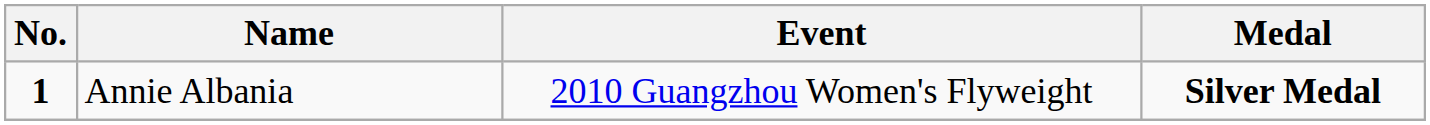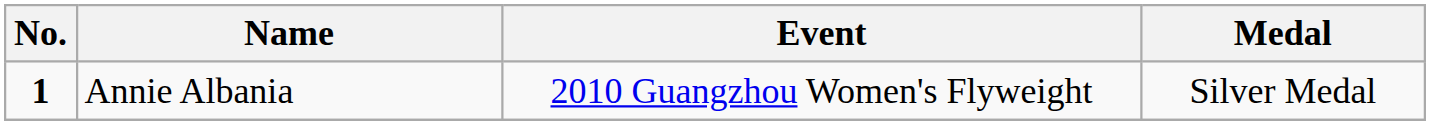(1283, 90) bold -> (1283, 90) normal
